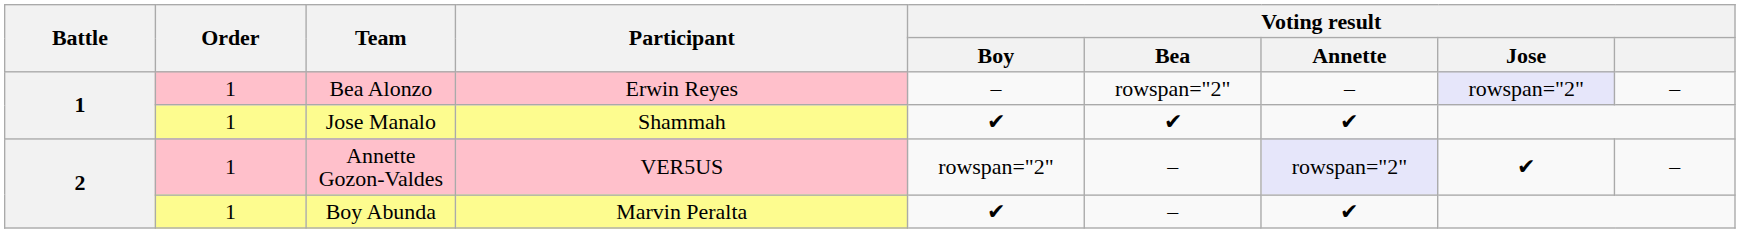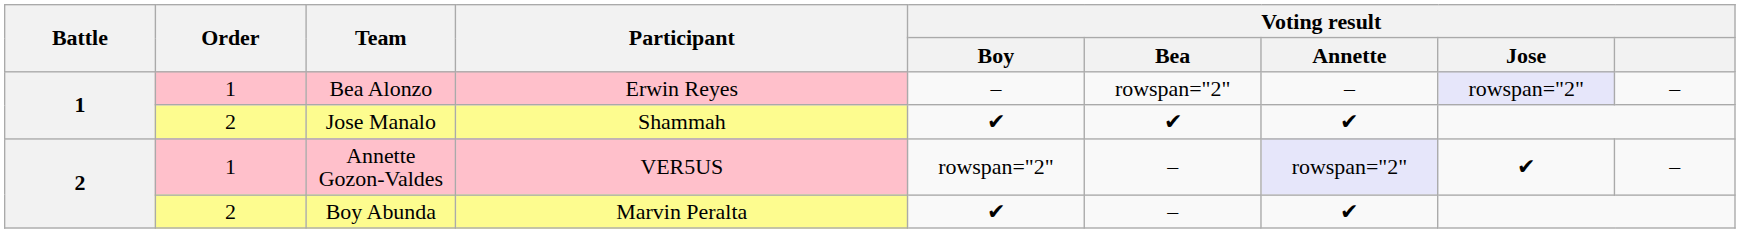(230, 122) 1 -> (230, 122) 2
(230, 212) 1 -> (230, 212) 2
